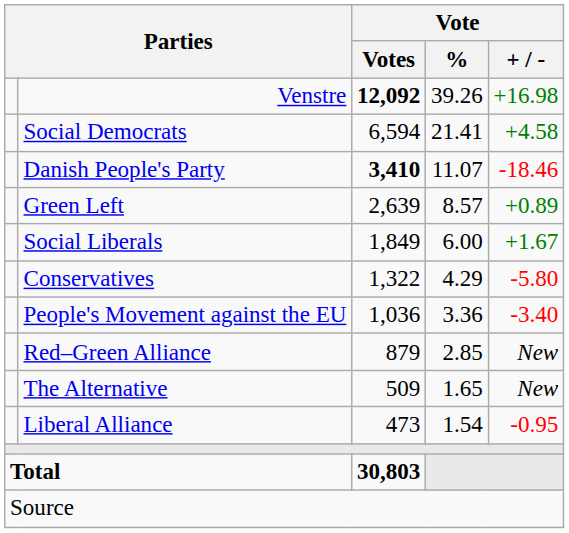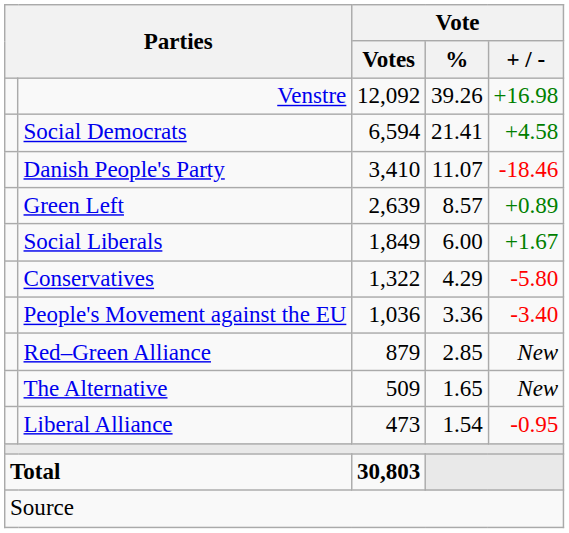(389, 95) bold -> (389, 95) normal
(394, 168) bold -> (394, 168) normal
